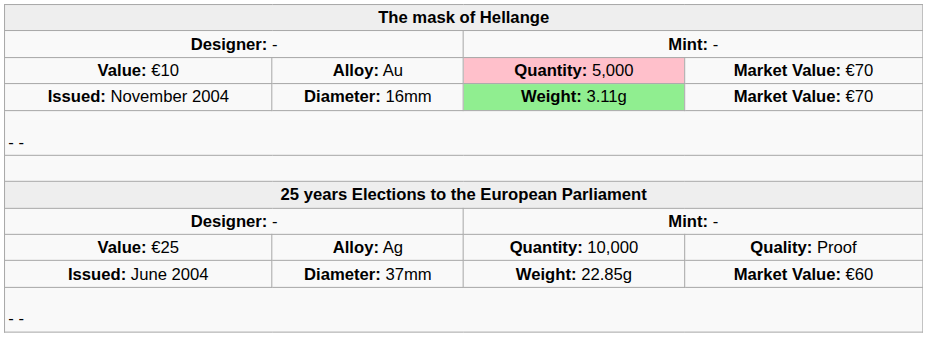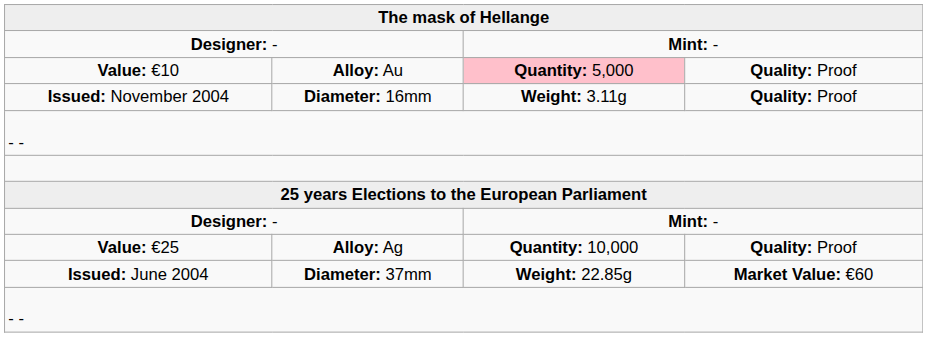(804, 70) Market Value: €70 -> (804, 70) Quality: Proof
(574, 96) lightgreen background -> (574, 96) no background
(804, 96) Market Value: €70 -> (804, 96) Quality: Proof
